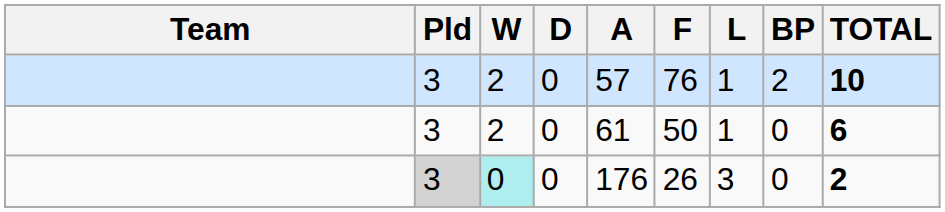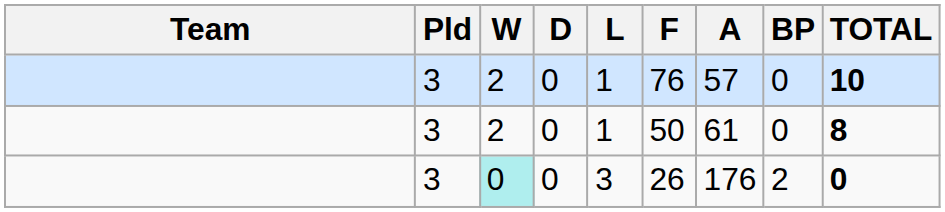columns swapped: (737, 29) <-> (622, 29)
(780, 79) 2 -> (780, 79) 0
(839, 130) 6 -> (839, 130) 8
(432, 180) lightgrey background -> (432, 180) no background
(780, 180) 0 -> (780, 180) 2
(839, 180) 2 -> (839, 180) 0
